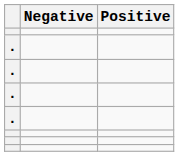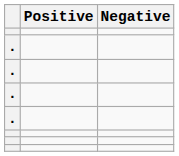columns swapped: (136, 16) <-> (59, 16)
